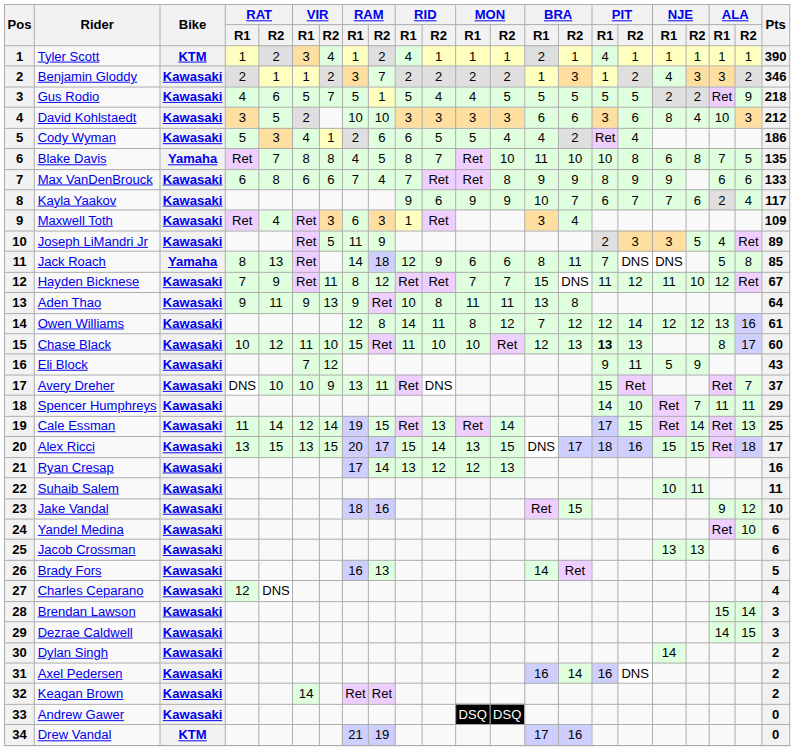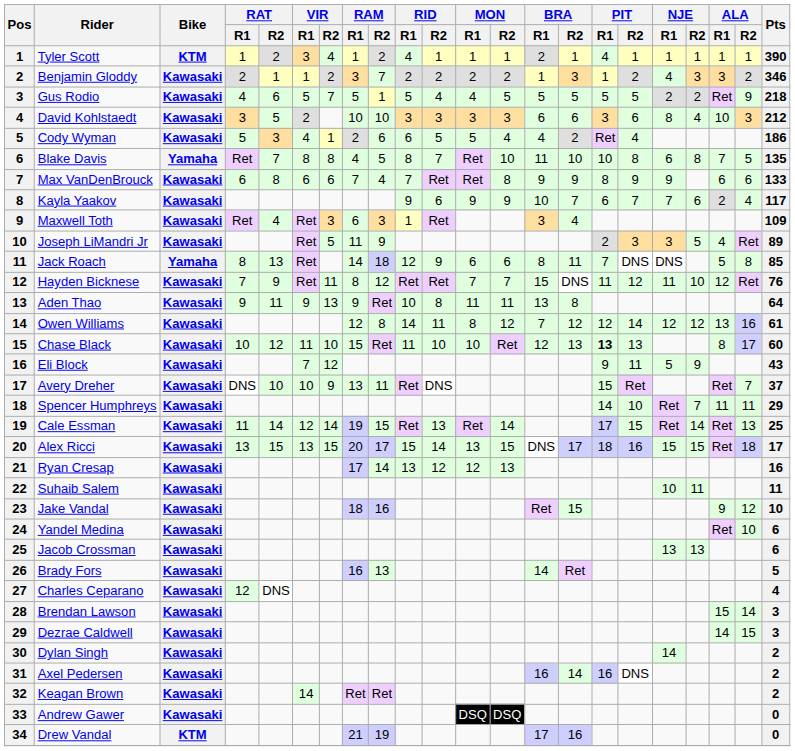(776, 282) 67 -> (776, 282) 76
